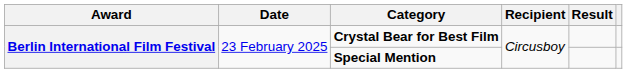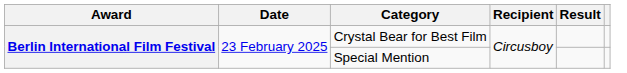(416, 36) bold -> (410, 36) normal
(385, 57) bold -> (381, 57) normal
